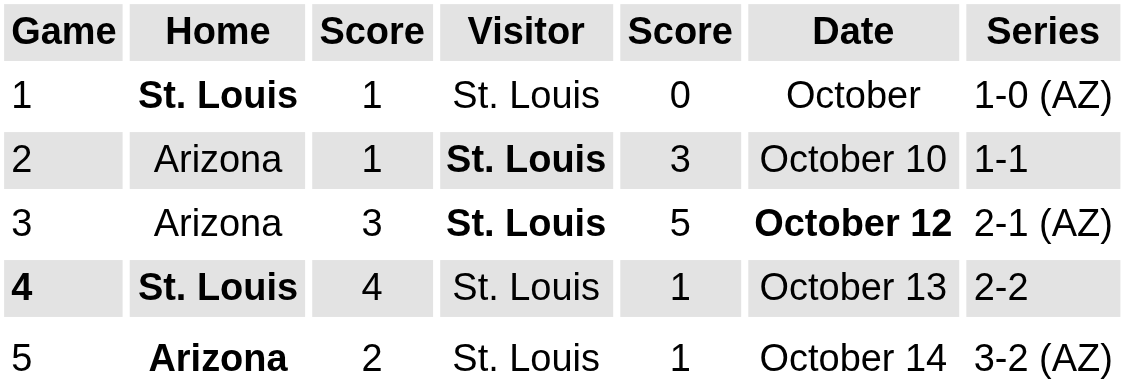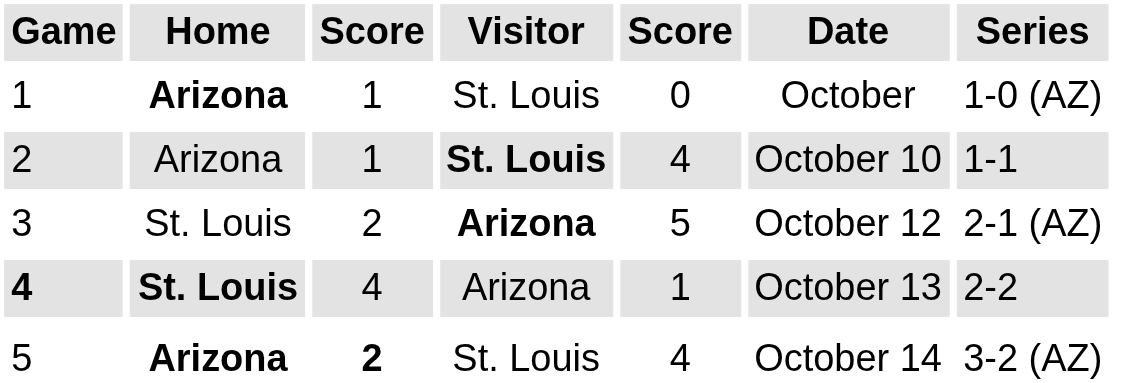(218, 95) St. Louis -> (218, 95) Arizona
(680, 159) 3 -> (680, 159) 4
(218, 223) Arizona -> (218, 223) St. Louis
(372, 223) 3 -> (372, 223) 2
(526, 223) St. Louis -> (526, 223) Arizona
(853, 223) bold -> (848, 223) normal
(526, 287) St. Louis -> (526, 287) Arizona
(372, 358) normal -> (372, 358) bold
(680, 358) 1 -> (680, 358) 4
